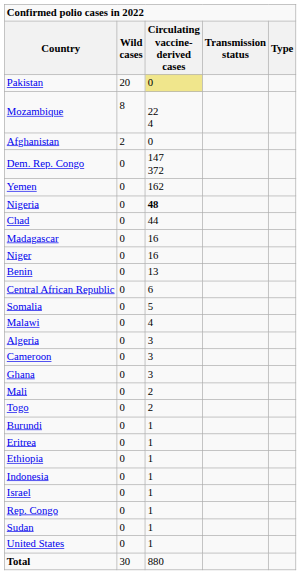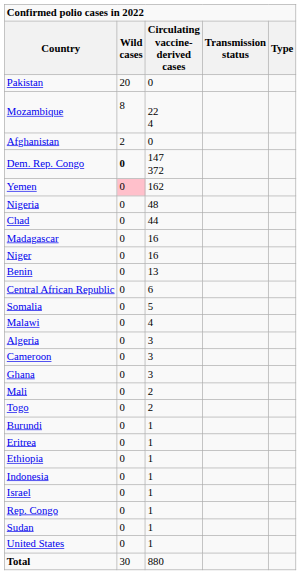(150, 83) khaki background -> (150, 83) no background
(122, 164) normal -> (122, 164) bold
(122, 187) no background -> (122, 187) pink background
(153, 204) bold -> (153, 204) normal
